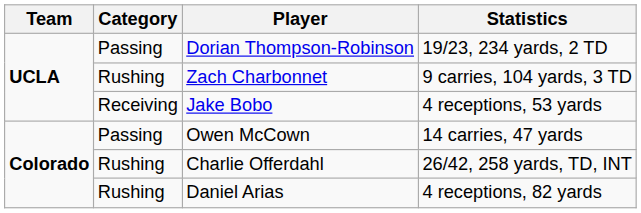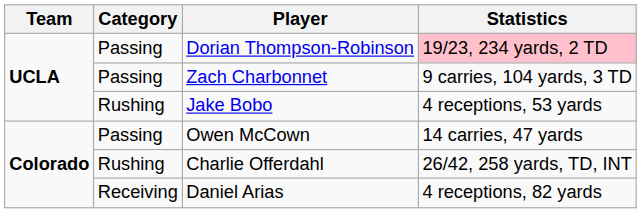(515, 48) no background -> (515, 48) pink background
(131, 77) Rushing -> (130, 77) Passing
(138, 105) Receiving -> (131, 105) Rushing
(131, 192) Rushing -> (138, 192) Receiving
